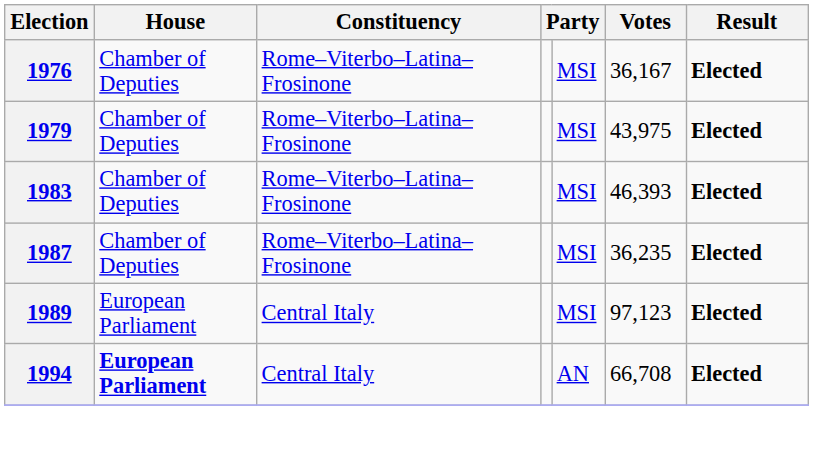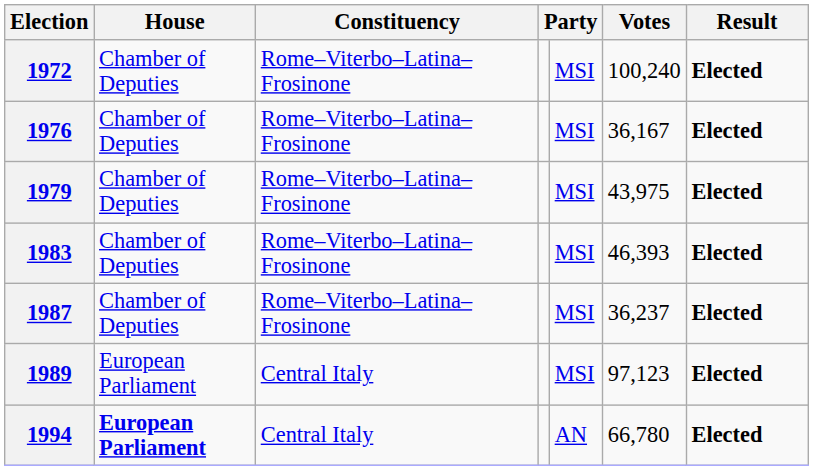+ row: (49, 70)
(641, 252) 36,235 -> (639, 313) 36,237
(641, 374) 66,708 -> (639, 434) 66,780
